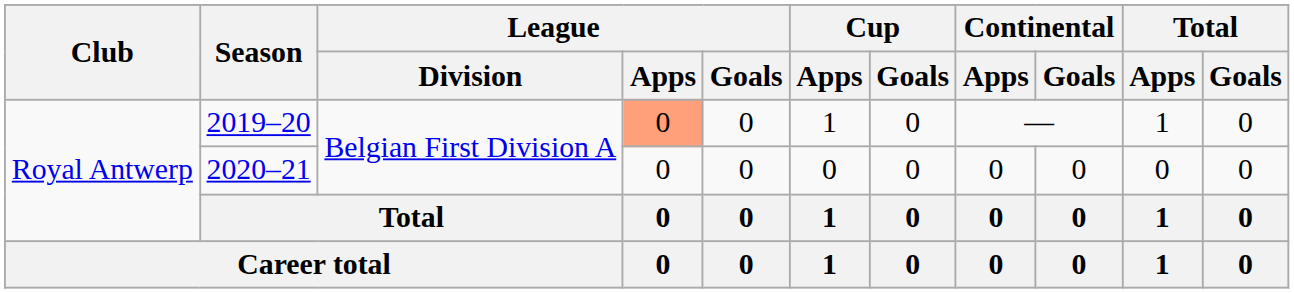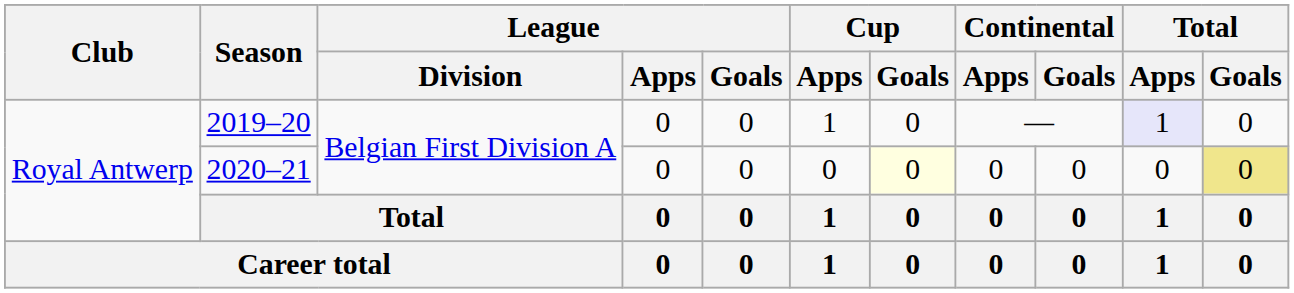(663, 122) lightsalmon background -> (663, 122) no background
(1162, 122) no background -> (1162, 122) lavender background
(913, 169) no background -> (913, 169) lightyellow background
(1245, 169) no background -> (1245, 169) khaki background
